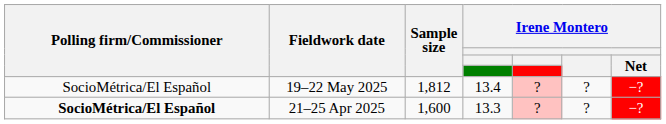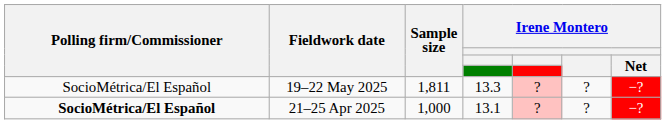(434, 87) 1,812 -> (434, 87) 1,811
(488, 87) 13.4 -> (488, 87) 13.3
(434, 109) 1,600 -> (434, 109) 1,000
(488, 109) 13.3 -> (488, 109) 13.1
